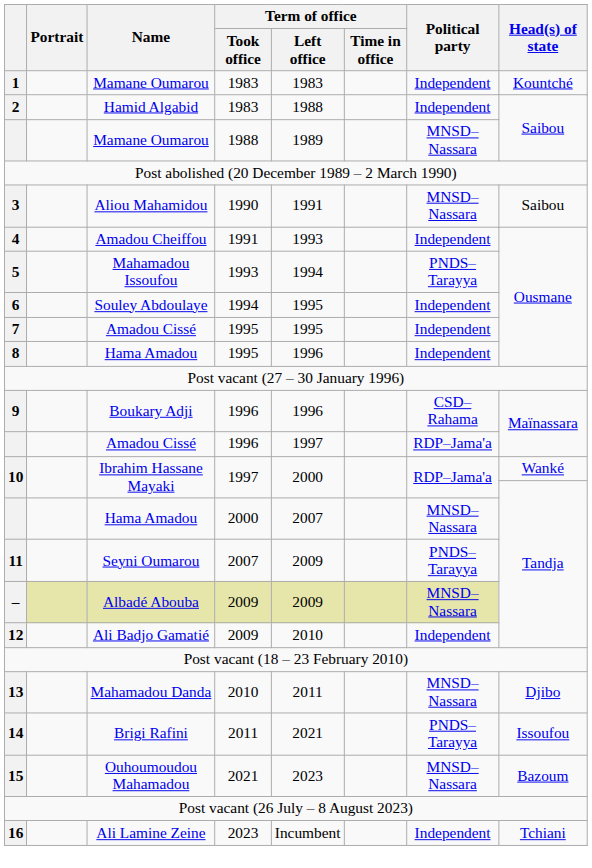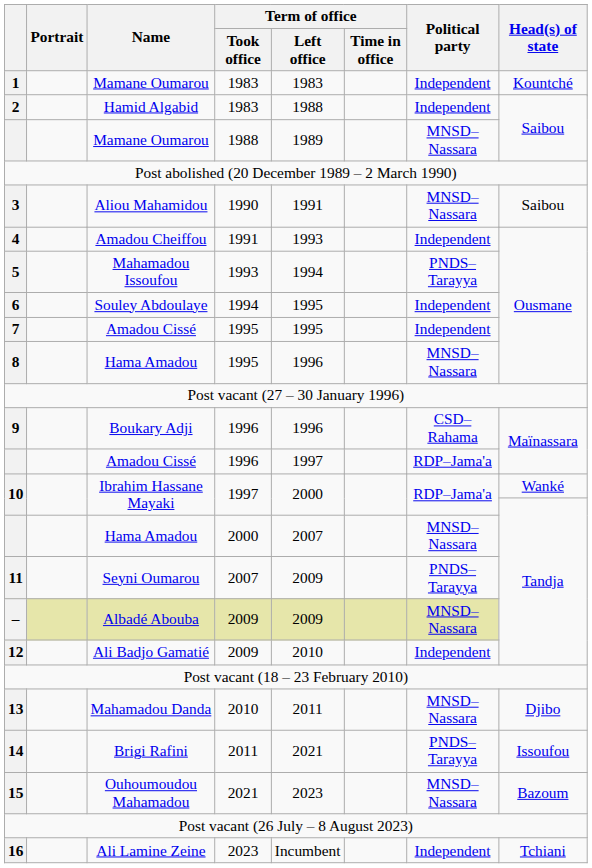(453, 353) Independent -> (453, 362) MNSD–Nassara
